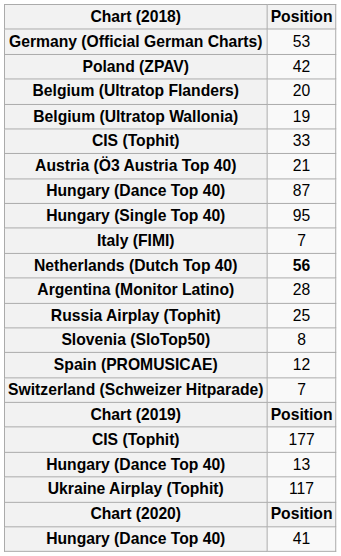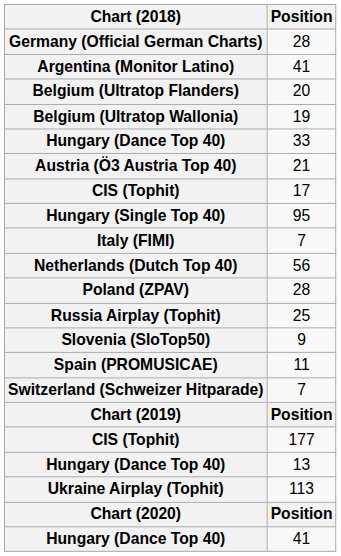(302, 41) 53 -> (302, 41) 28
(136, 66) Poland (ZPAV) -> (136, 66) Argentina (Monitor Latino)
(302, 66) 42 -> (302, 66) 41
(136, 141) CIS (Tophit) -> (136, 141) Hungary (Dance Top 40)
(136, 191) Hungary (Dance Top 40) -> (136, 191) CIS (Tophit)
(302, 191) 87 -> (302, 191) 17
(302, 265) bold -> (302, 265) normal
(136, 290) Argentina (Monitor Latino) -> (136, 290) Poland (ZPAV)
(302, 340) 8 -> (302, 340) 9
(302, 365) 12 -> (302, 365) 11
(302, 489) 117 -> (302, 489) 113
